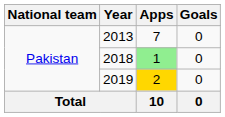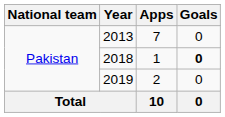(157, 58) lightgreen background -> (157, 58) no background
(199, 58) normal -> (199, 58) bold
(157, 79) gold background -> (157, 79) no background
